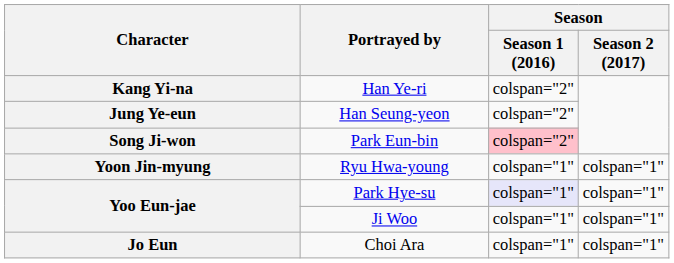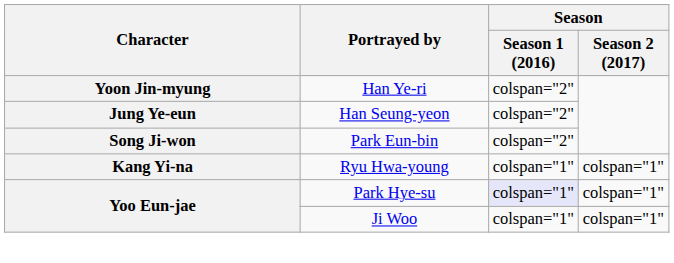(153, 88) Kang Yi-na -> (153, 88) Yoon Jin-myung
(533, 140) pink background -> (533, 140) no background
(153, 166) Yoon Jin-myung -> (153, 166) Kang Yi-na
- row: (394, 245)
